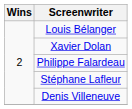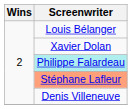(81, 63) no background -> (81, 63) paleturquoise background
(81, 79) no background -> (81, 79) lightsalmon background
